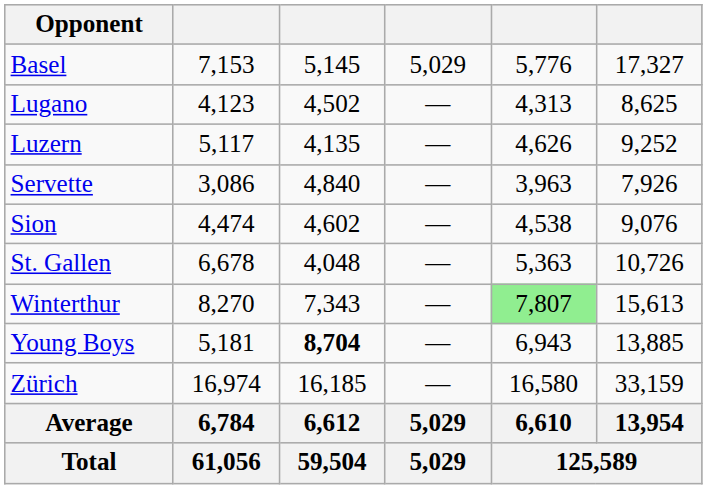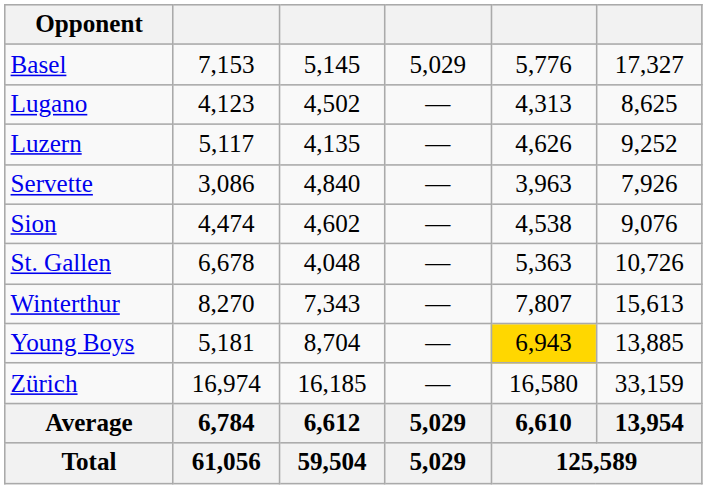(544, 303) lightgreen background -> (544, 303) no background
(332, 343) bold -> (332, 343) normal
(544, 343) no background -> (544, 343) gold background
